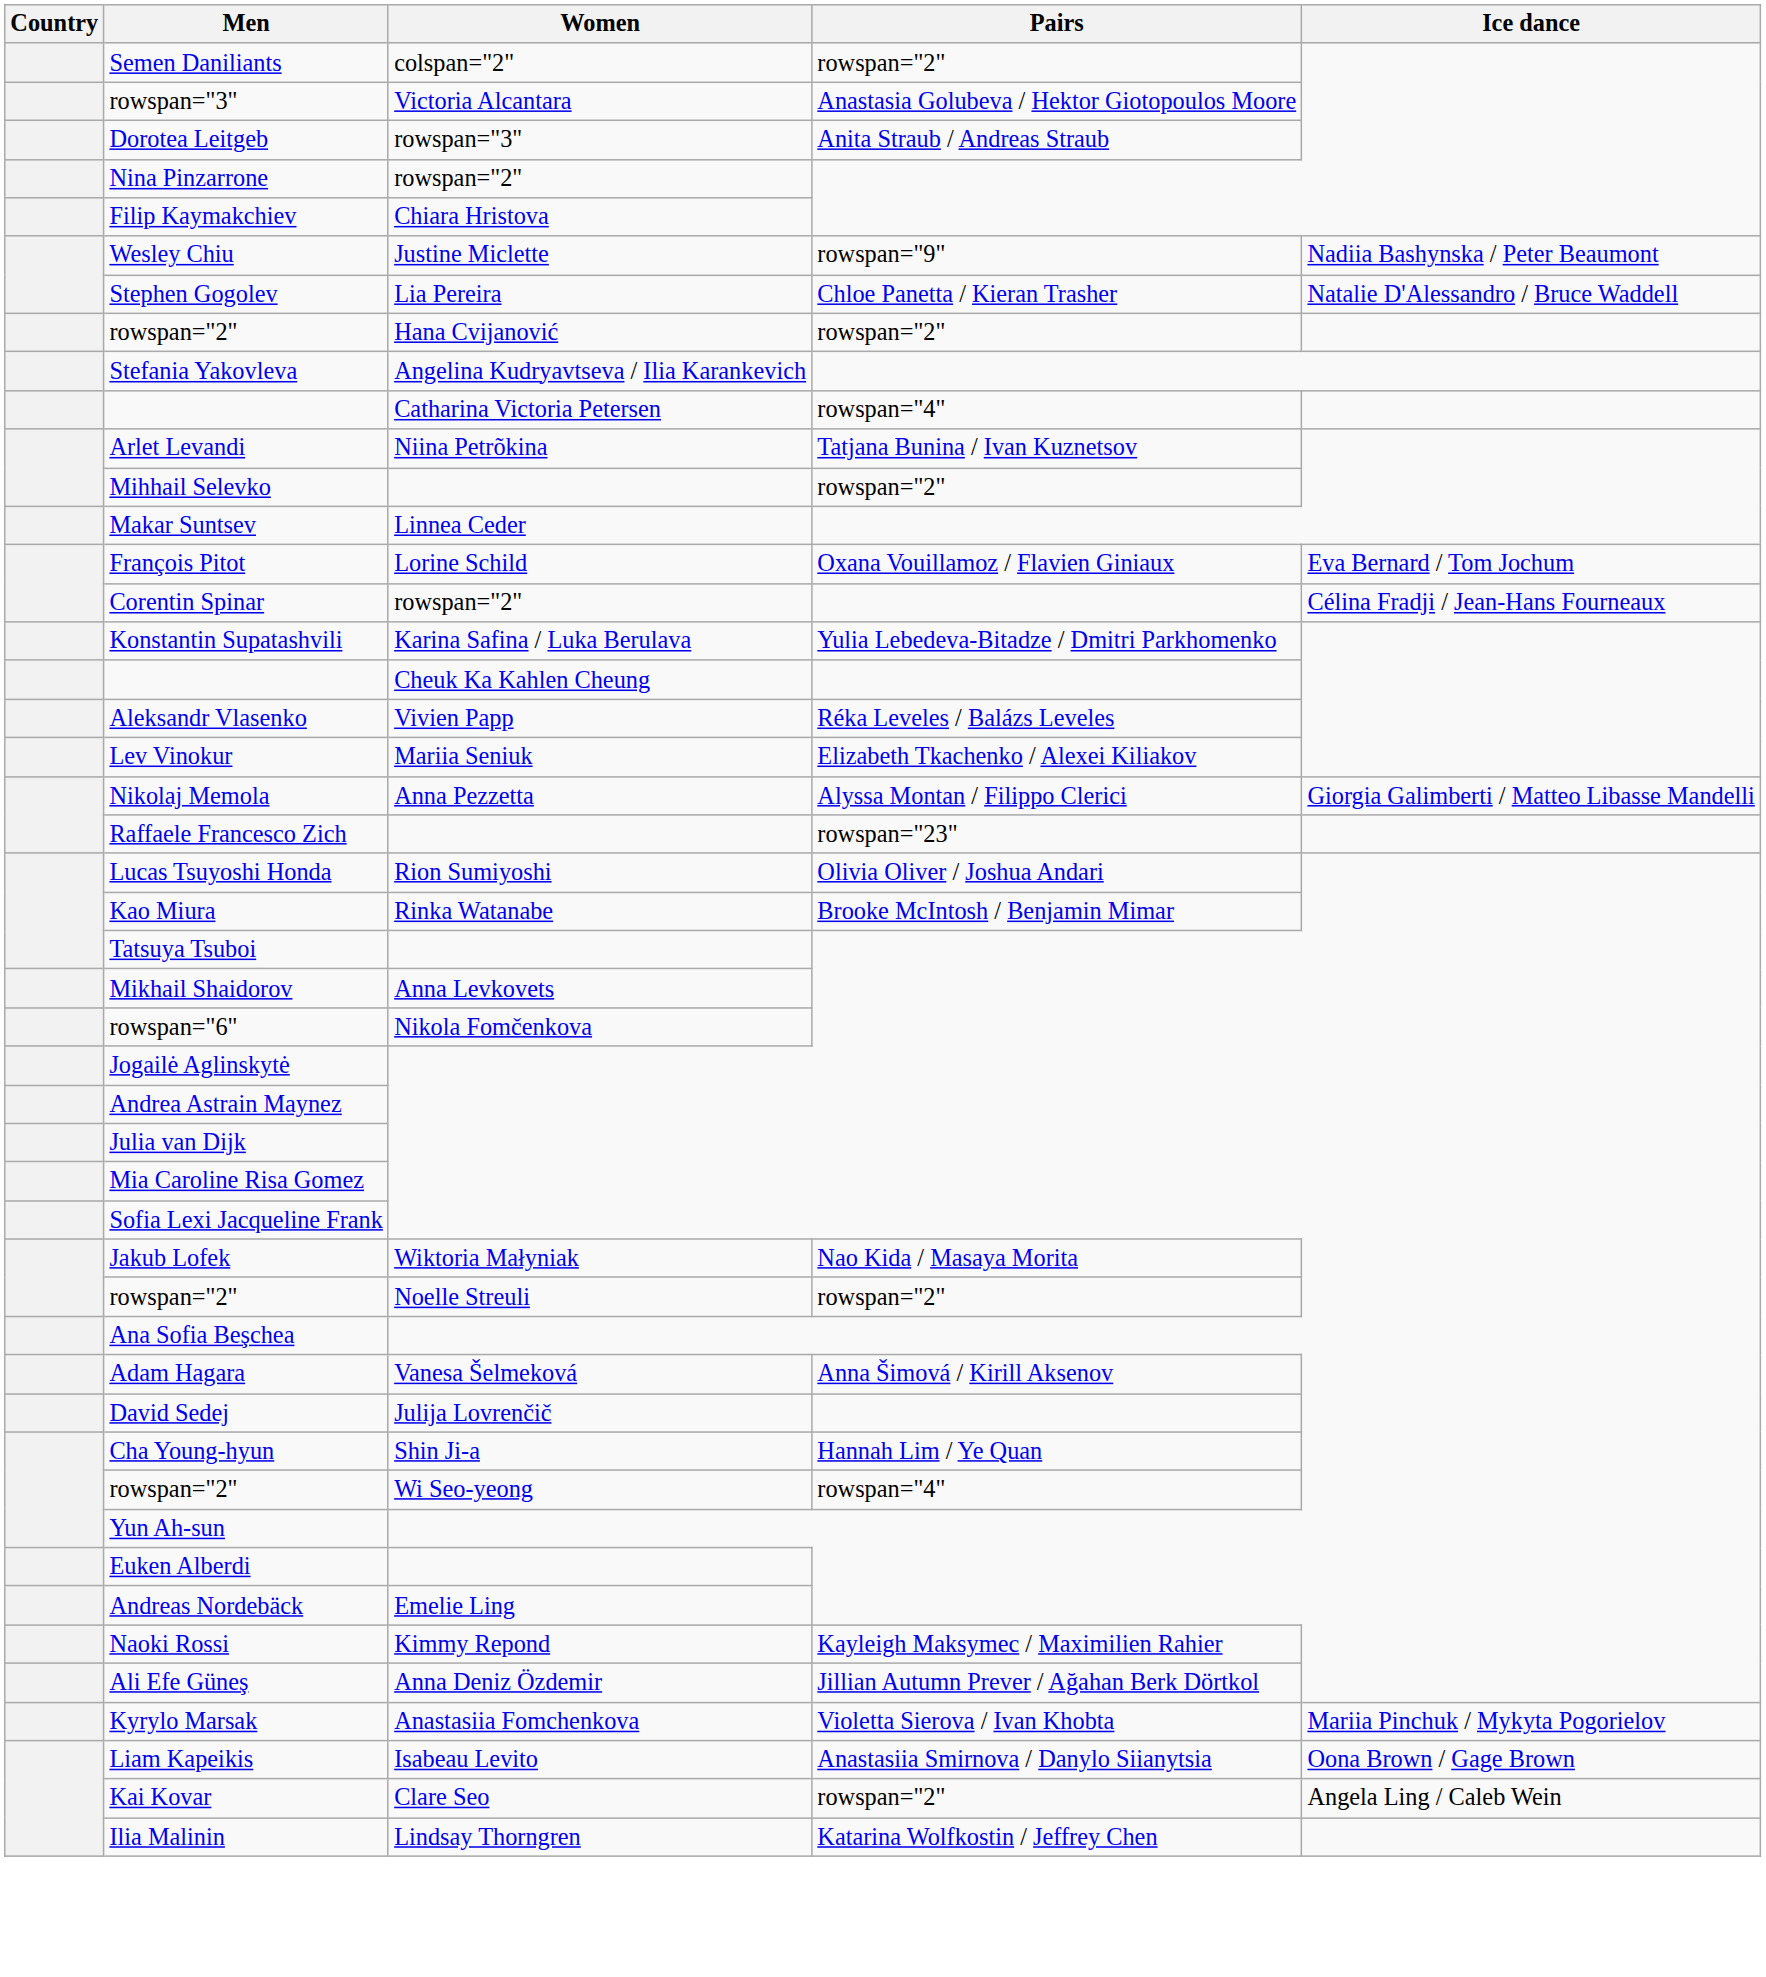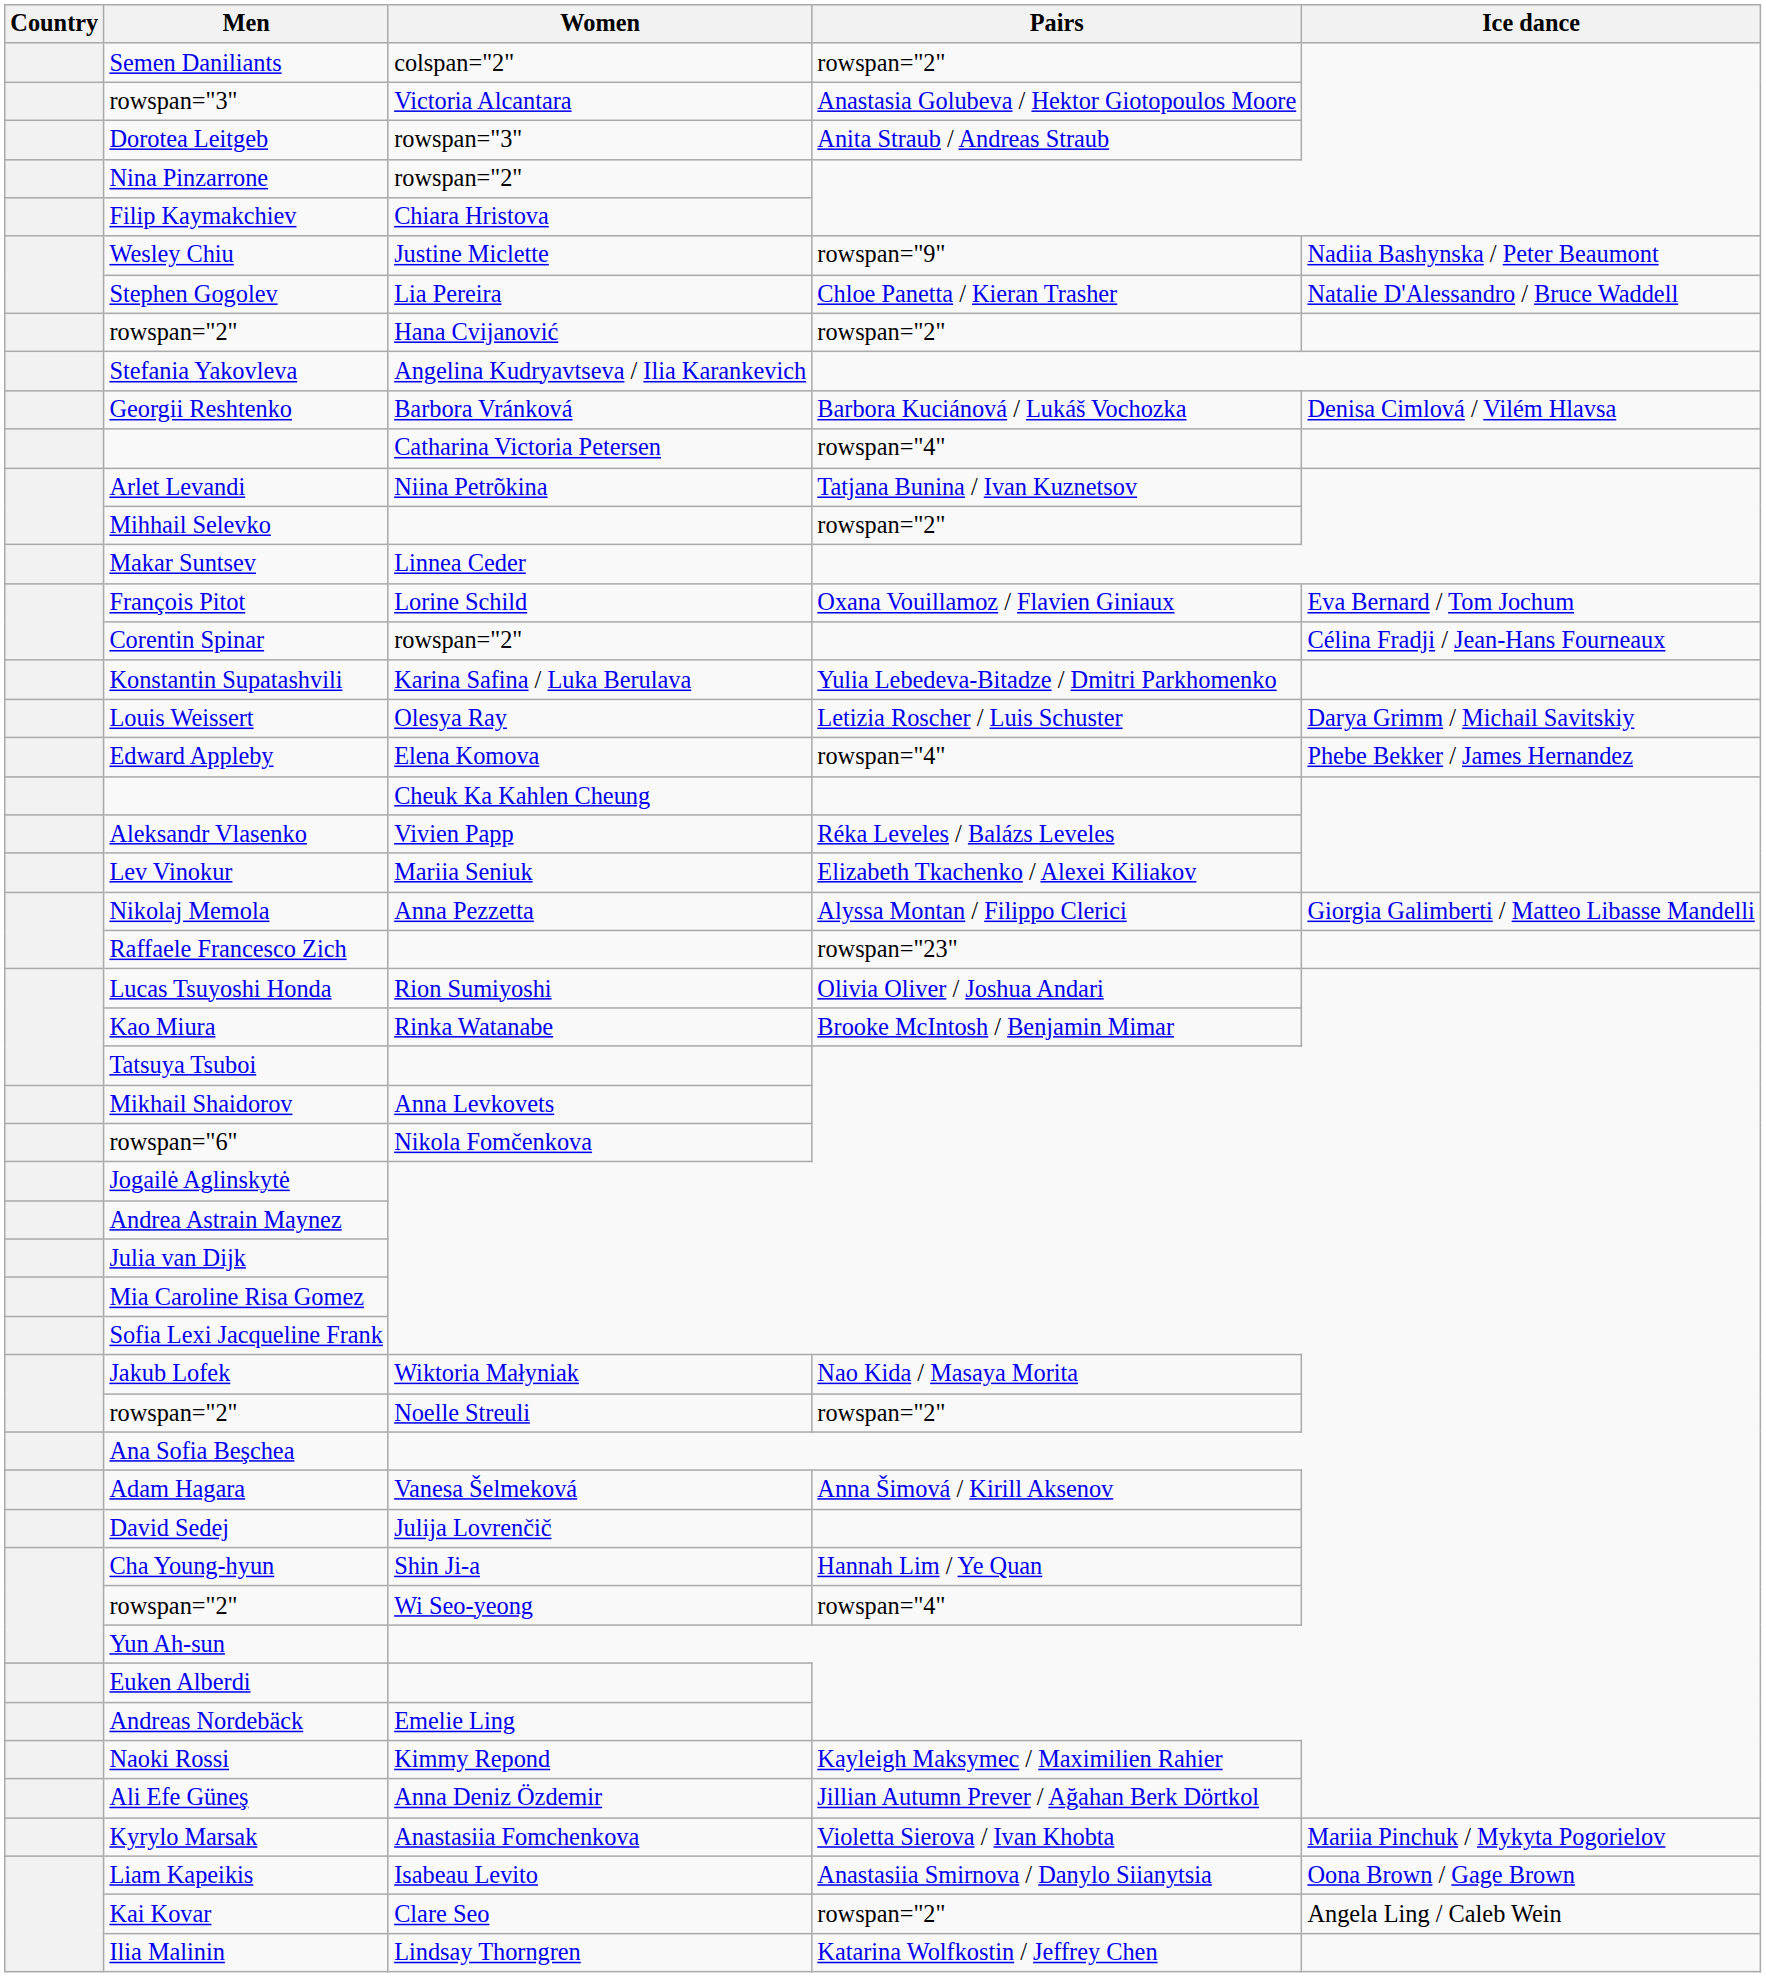+ row: (201, 409)
+ row: (181, 718)
+ row: (191, 756)
